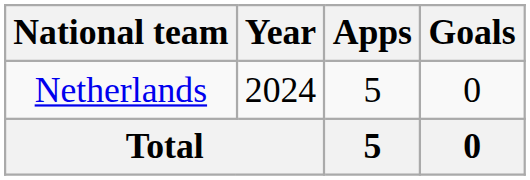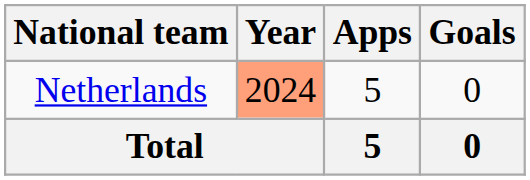(281, 89) no background -> (281, 89) lightsalmon background
